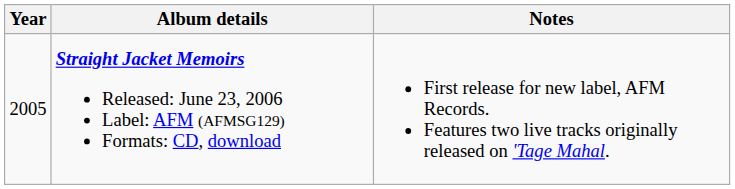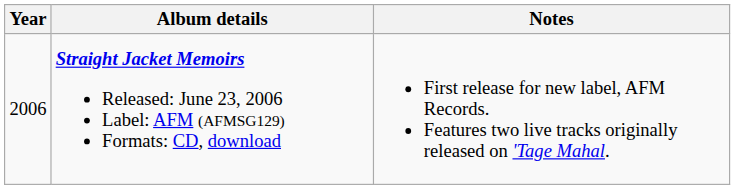(28, 108) 2005 -> (28, 108) 2006
